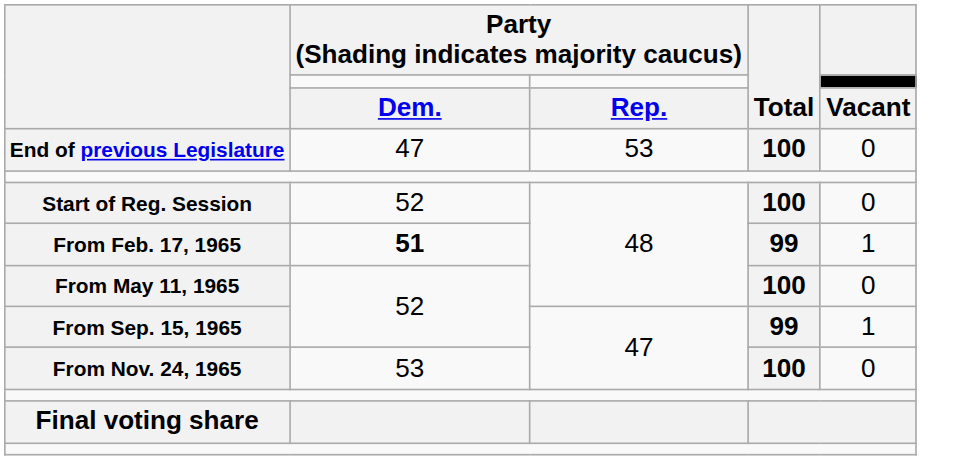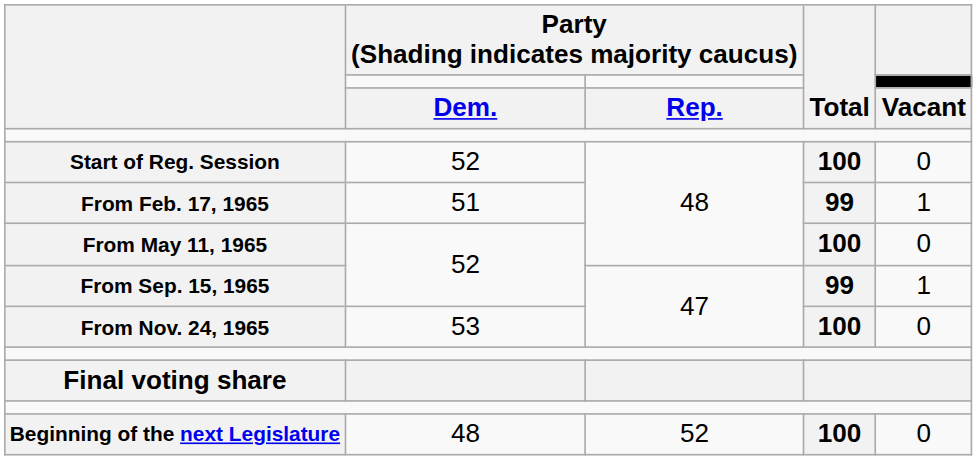- row: (147, 150)
(410, 244) bold -> (465, 202) normal
+ row: (175, 434)
